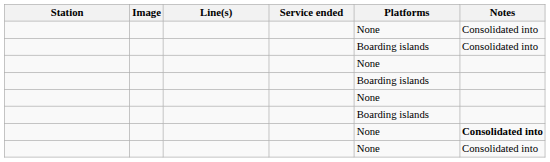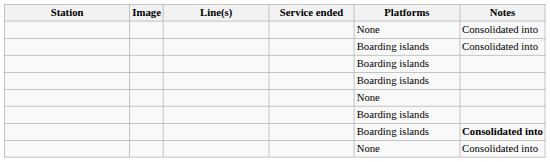(368, 64) None -> (393, 64) Boarding islands
(368, 132) None -> (393, 132) Boarding islands
